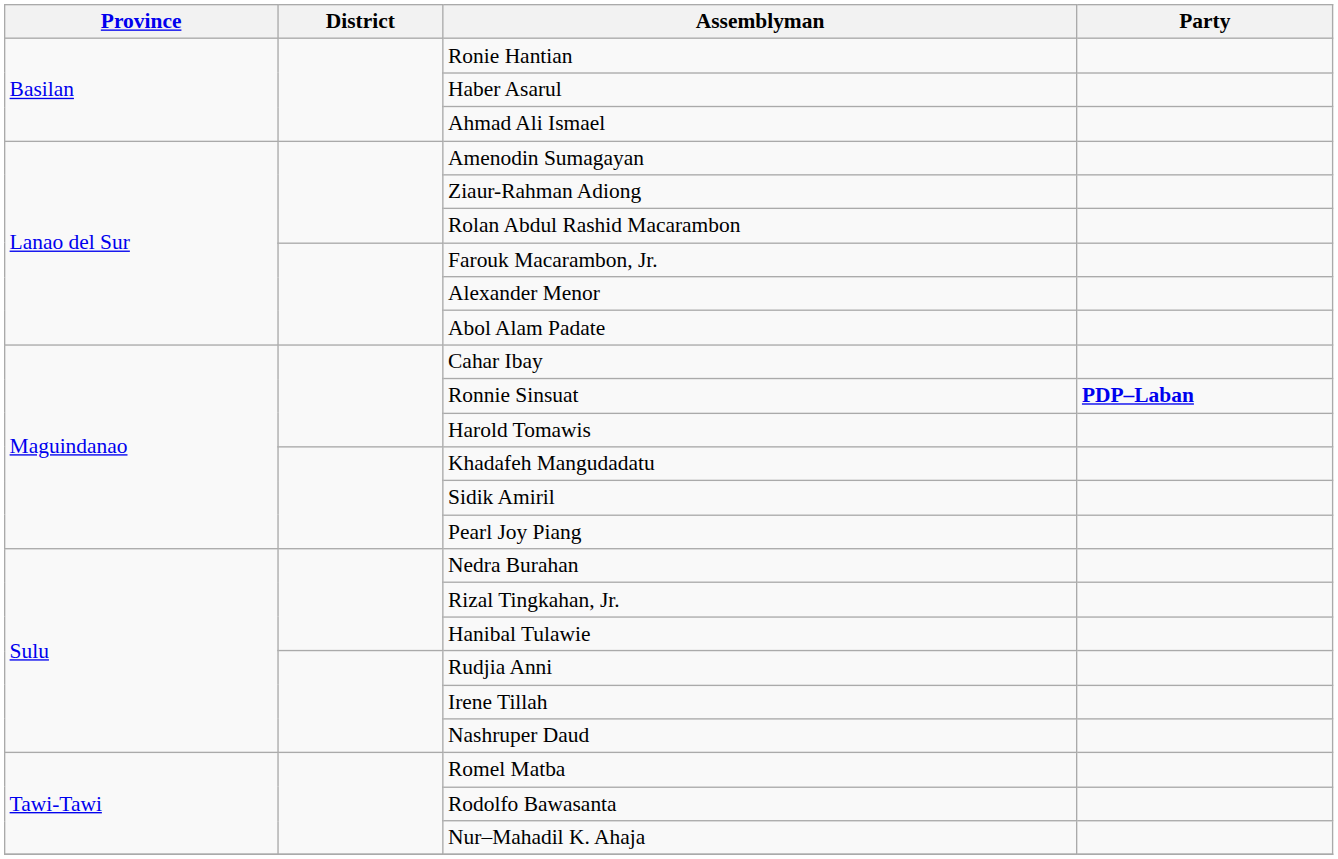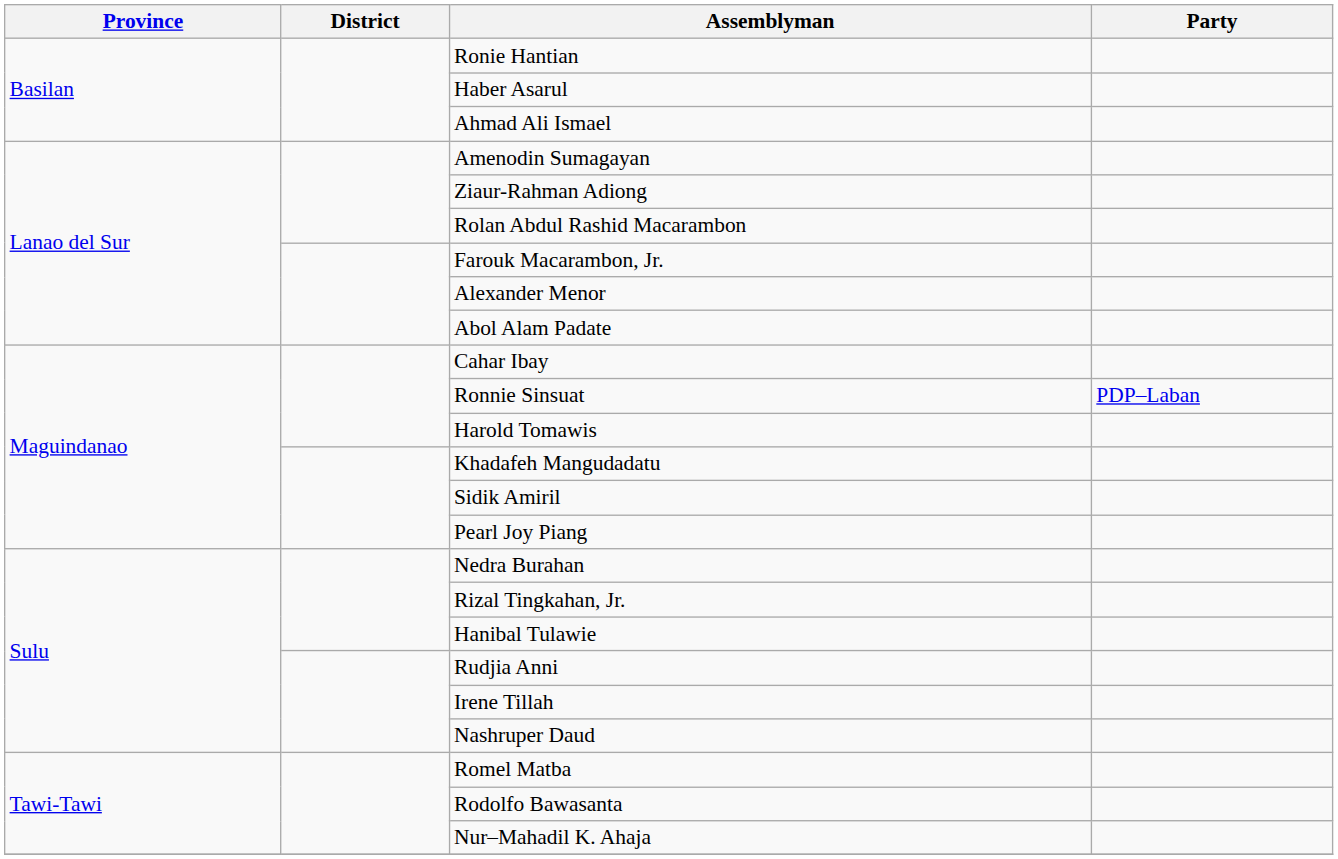(1138, 395) bold -> (1148, 395) normal
